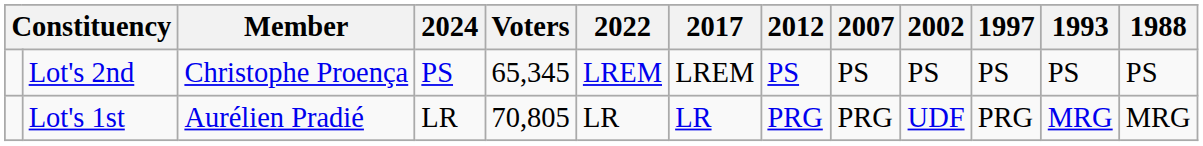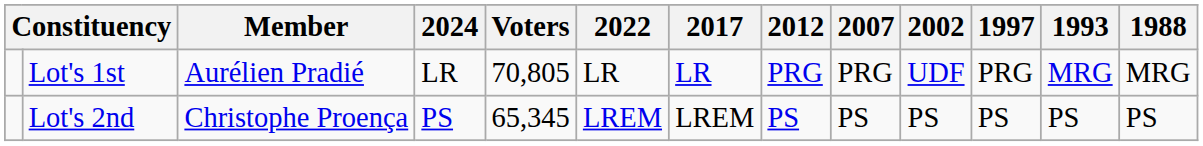rows swapped: (77, 117) <-> (81, 72)
